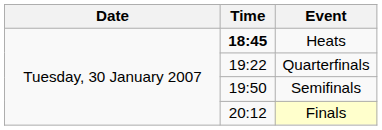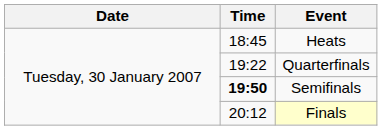(248, 40) bold -> (248, 40) normal
(248, 88) normal -> (248, 88) bold
